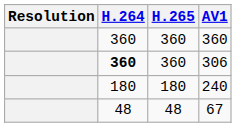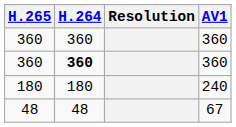columns swapped: (51, 16) <-> (173, 16)
(215, 63) 306 -> (215, 63) 360
